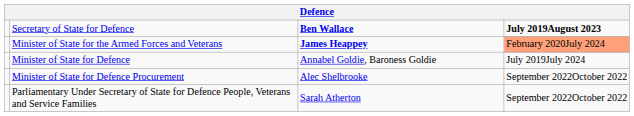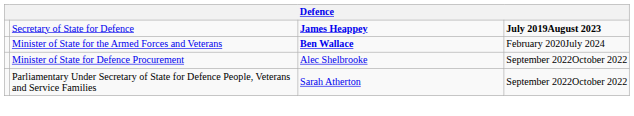(327, 28) Ben Wallace -> (334, 28) James Heappey
(334, 44) James Heappey -> (327, 44) Ben Wallace
(556, 44) lightsalmon background -> (556, 44) no background
- row: (71, 60)
